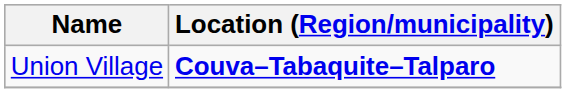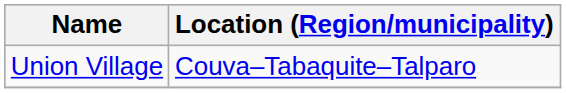(335, 66) bold -> (326, 66) normal
